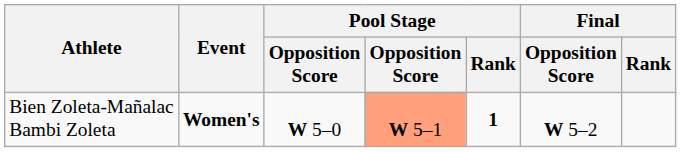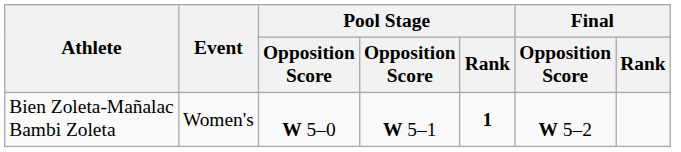(221, 119) bold -> (218, 119) normal
(415, 130) lightsalmon background -> (410, 130) no background
